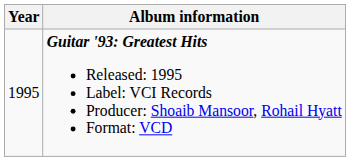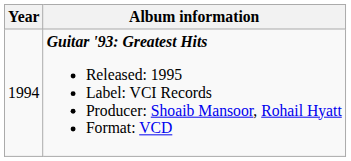(24, 92) 1995 -> (24, 92) 1994
